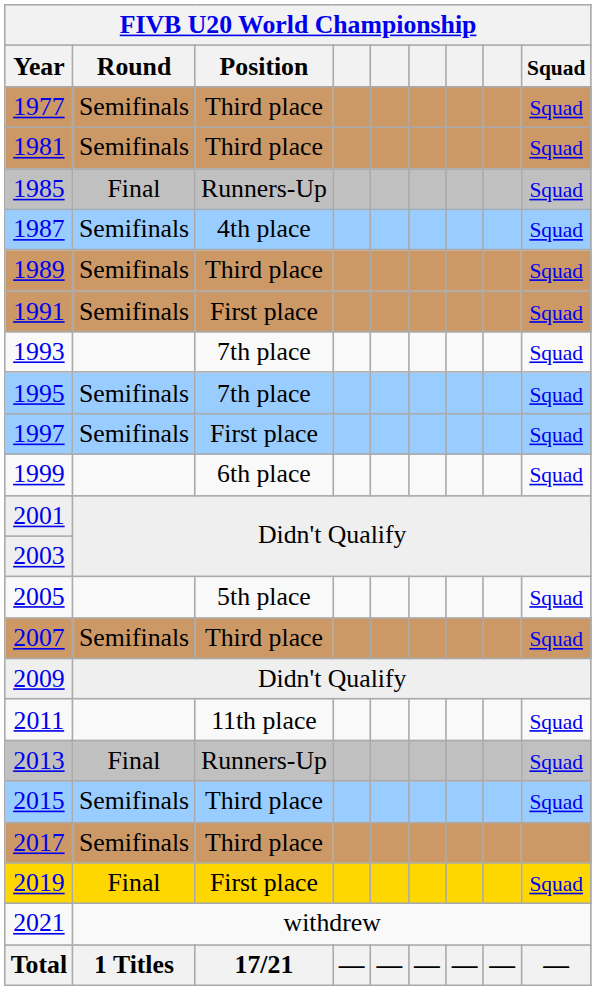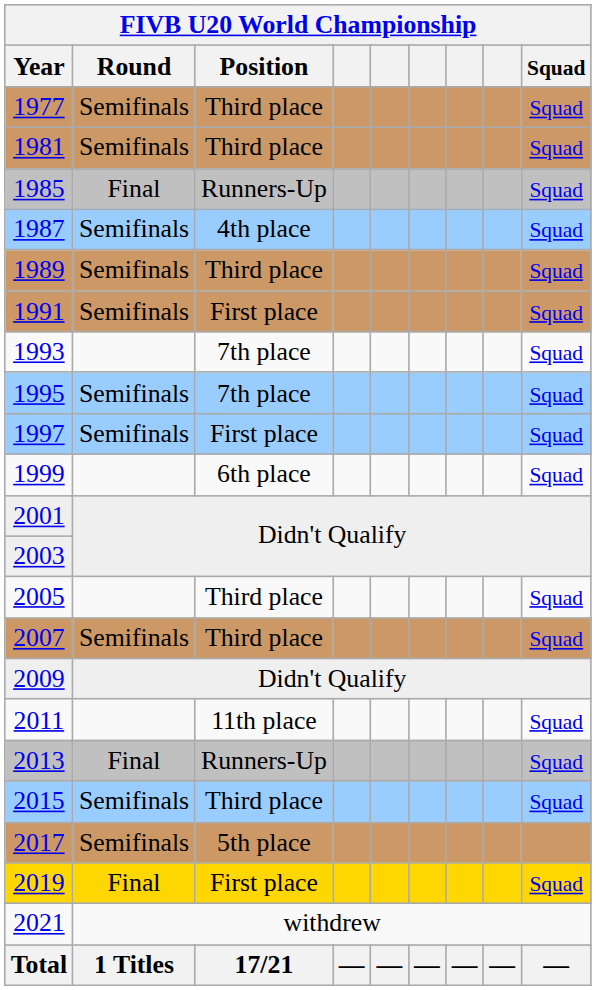(264, 596) 5th place -> (264, 596) Third place
(264, 842) Third place -> (264, 842) 5th place
